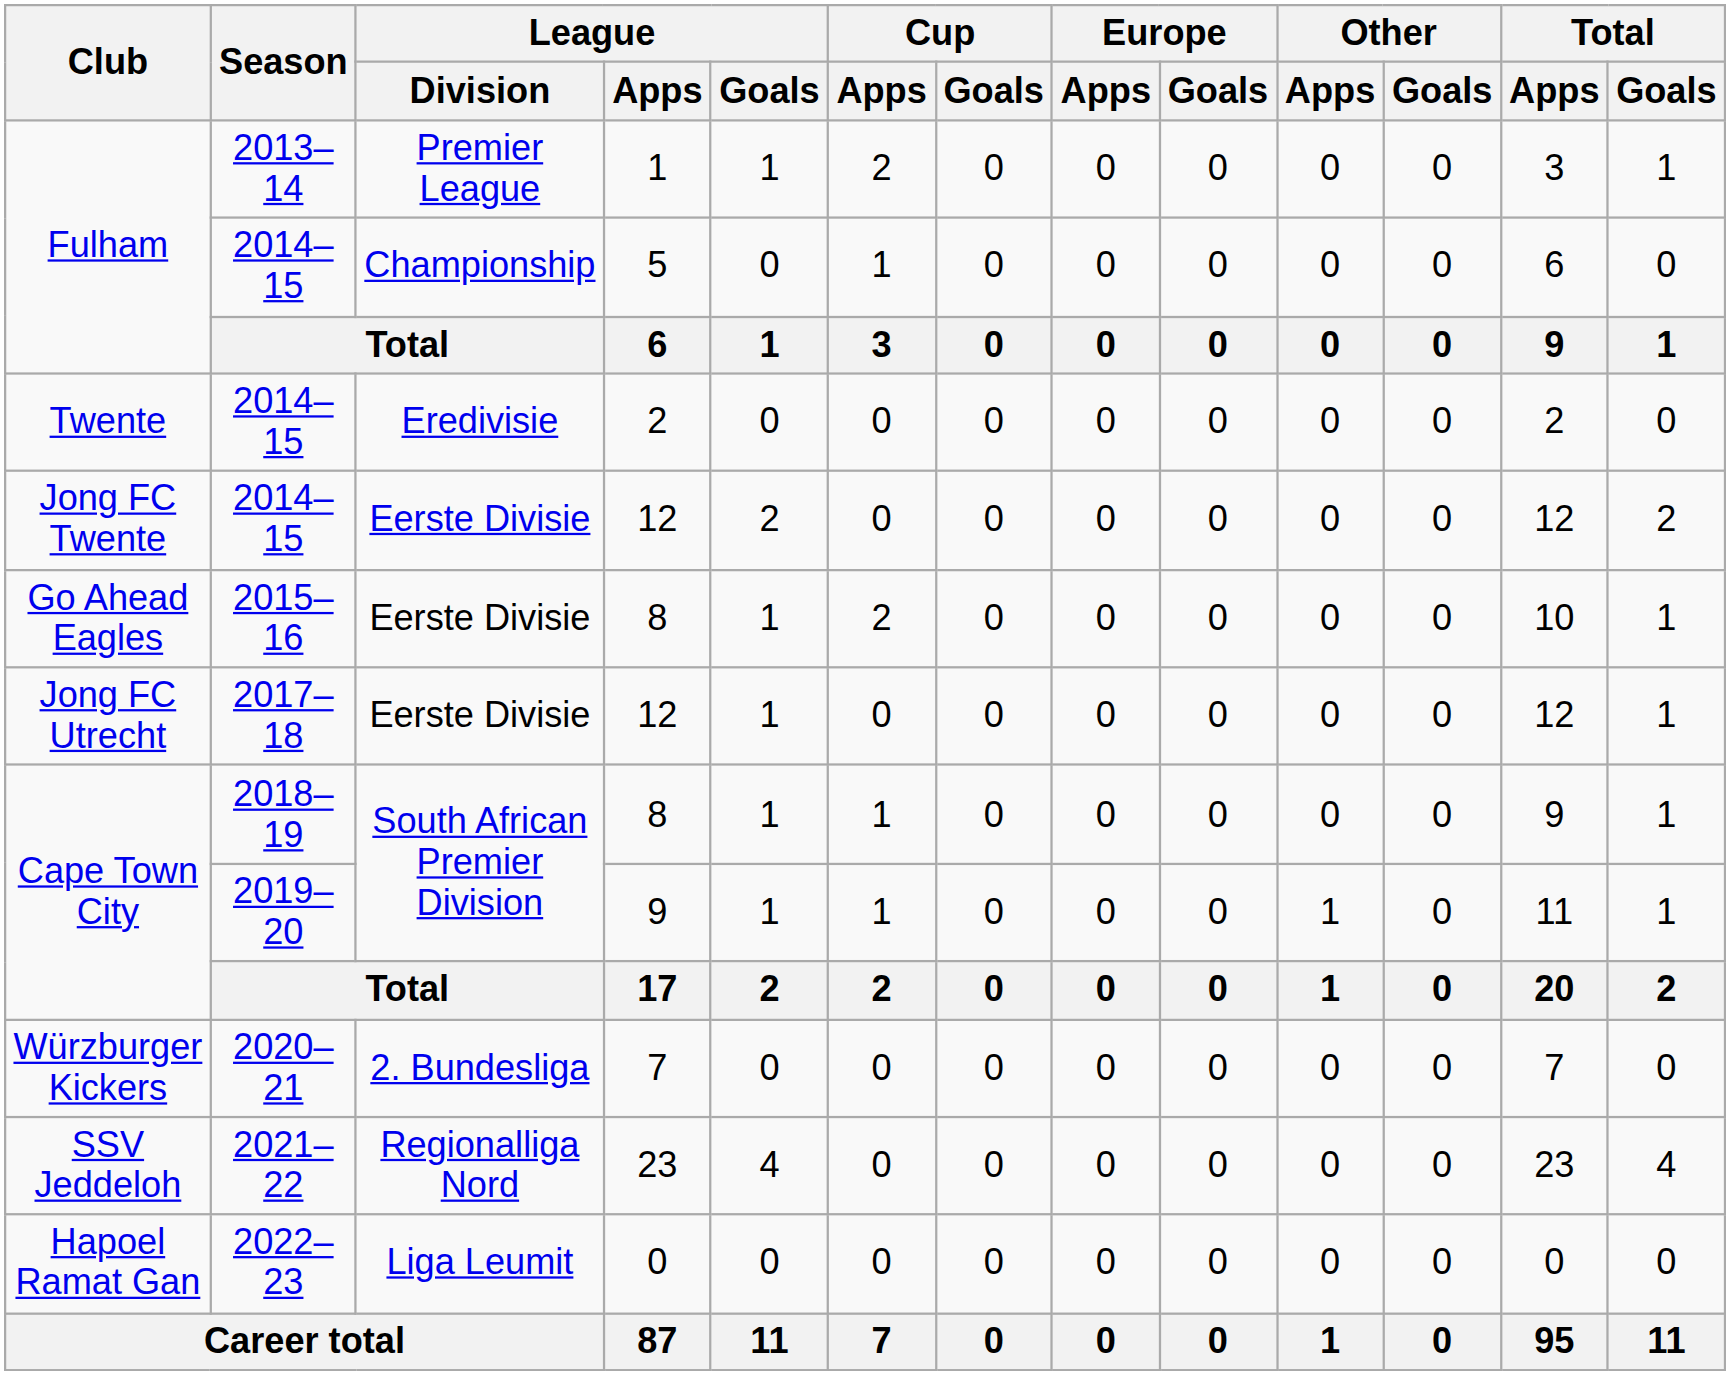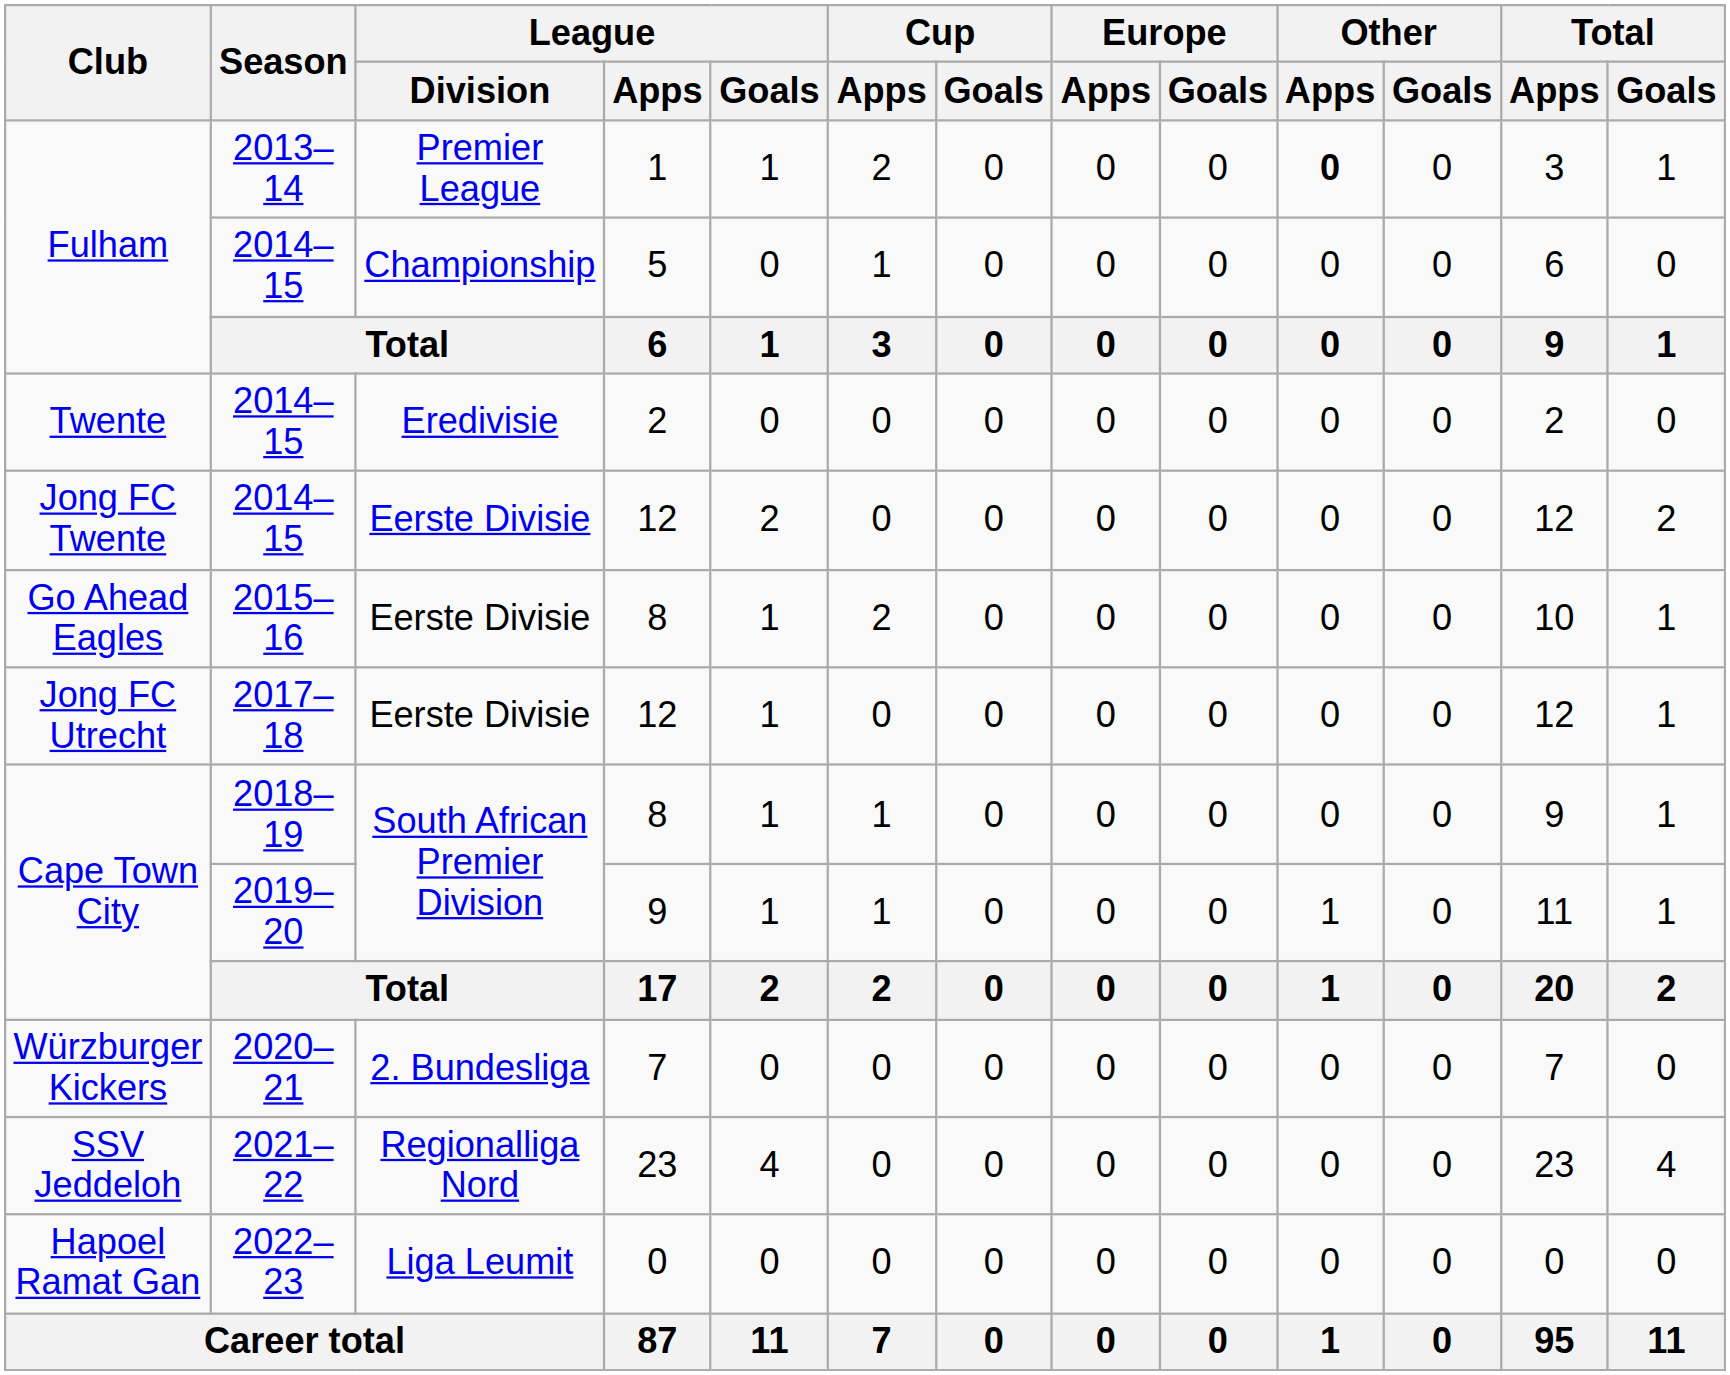(1330, 168) normal -> (1330, 168) bold
